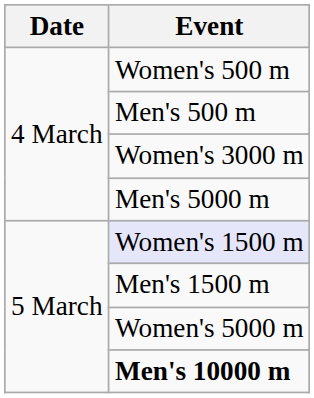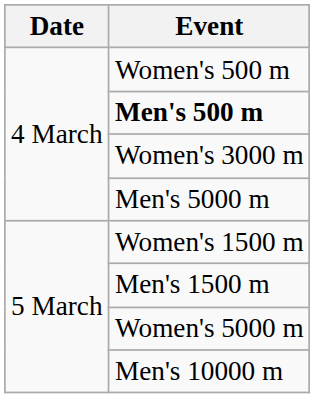(186, 112) normal -> (189, 112) bold
(209, 241) lavender background -> (209, 241) no background
(203, 371) bold -> (199, 371) normal
